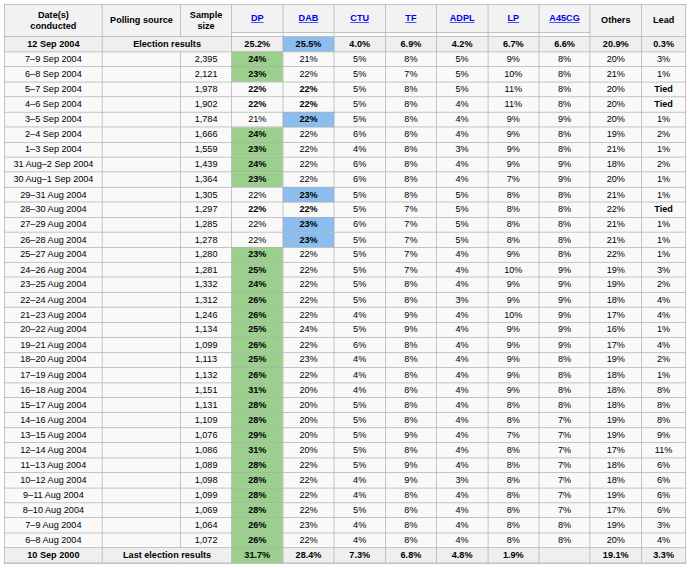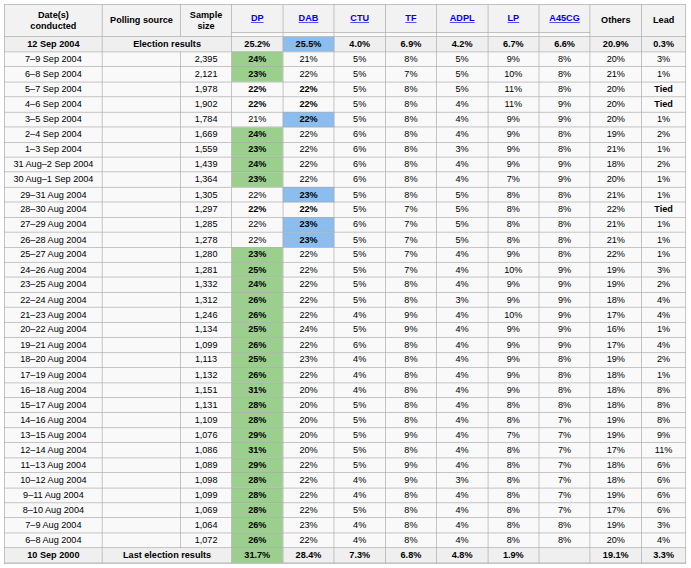(565, 104) 8% -> (565, 104) 9%
(206, 134) 1,666 -> (206, 134) 1,669
(360, 149) 4% -> (360, 149) 6%
(257, 464) 28% -> (257, 464) 29%
